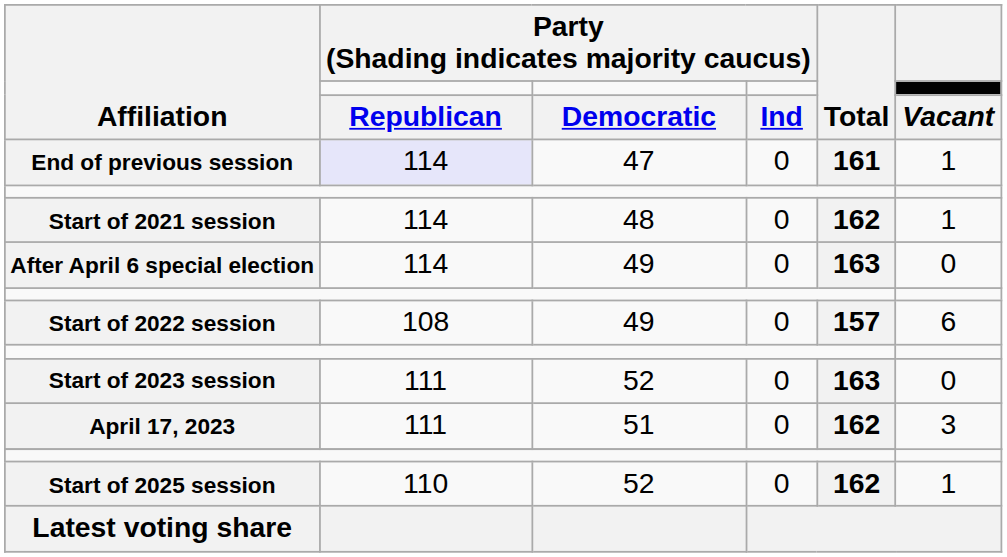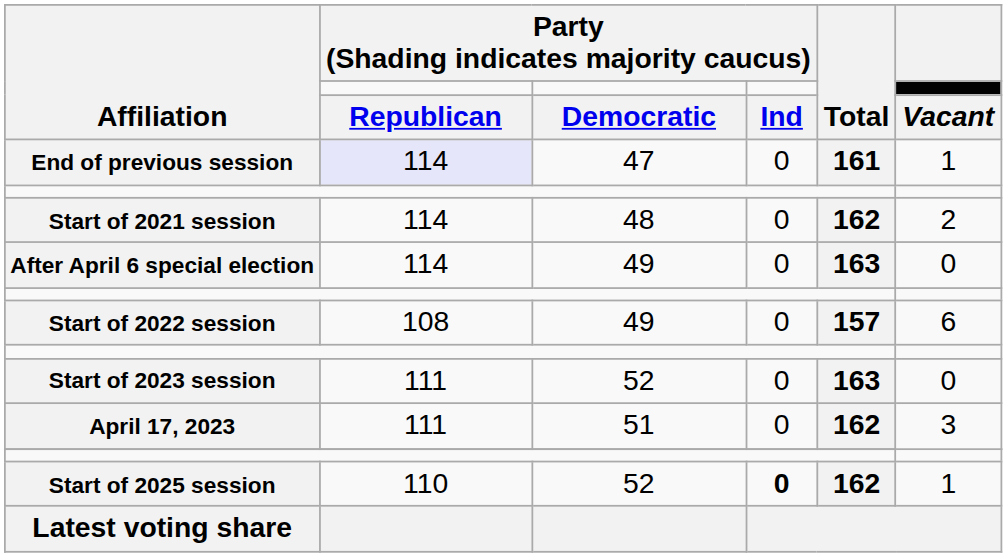(948, 219) 1 -> (948, 219) 2
(782, 483) normal -> (782, 483) bold
